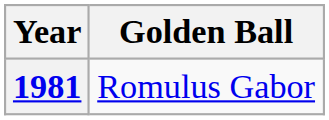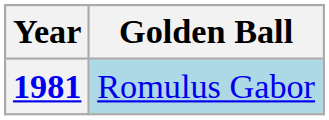(206, 85) no background -> (206, 85) lightblue background
